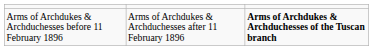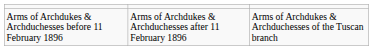(306, 27) bold -> (308, 27) normal
